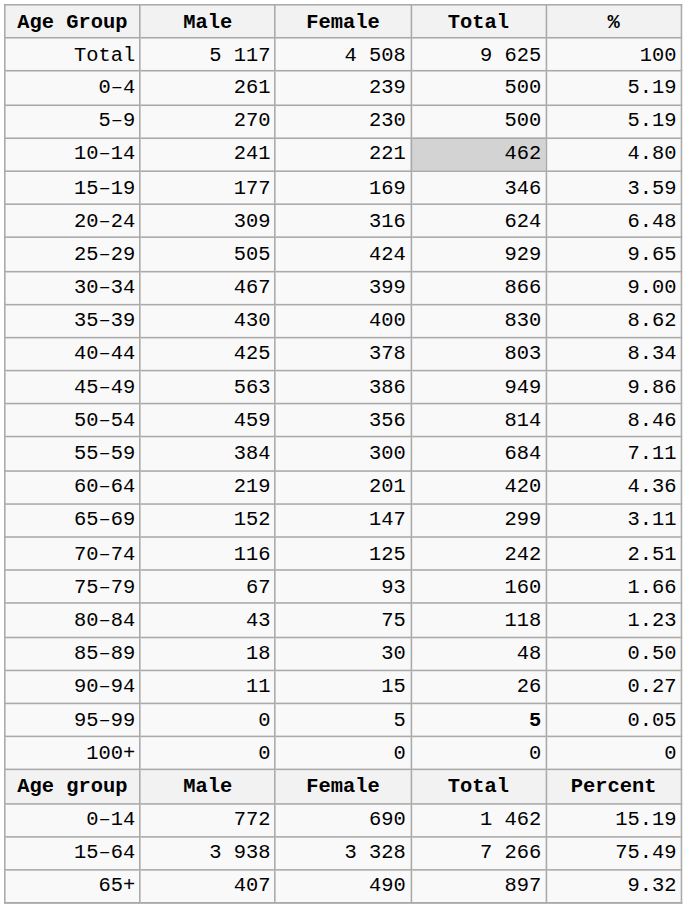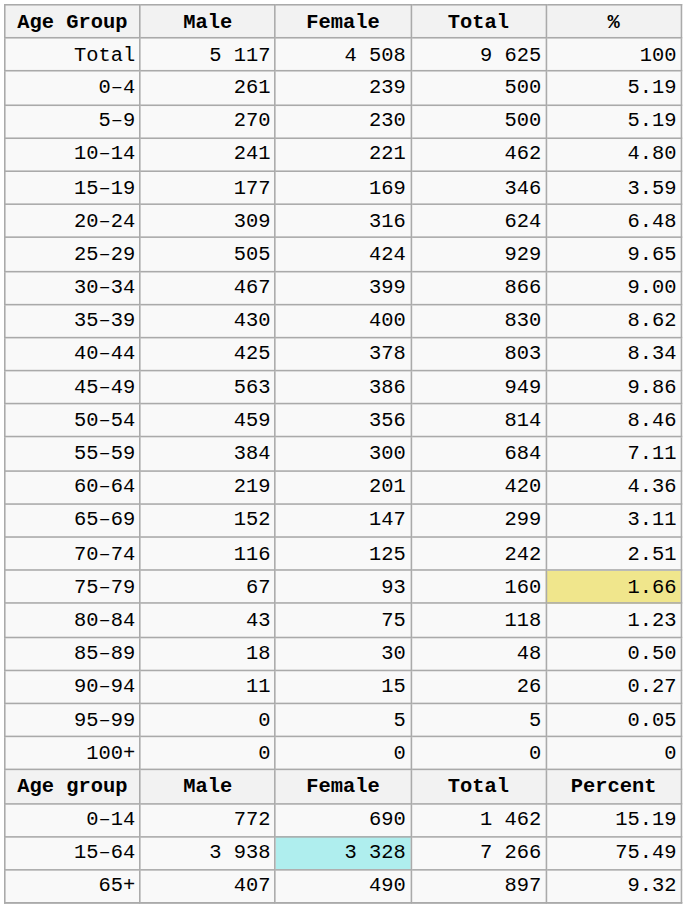(523, 154) lightgrey background -> (523, 154) no background
(652, 587) no background -> (652, 587) khaki background
(535, 720) bold -> (535, 720) normal
(375, 853) no background -> (375, 853) paleturquoise background
